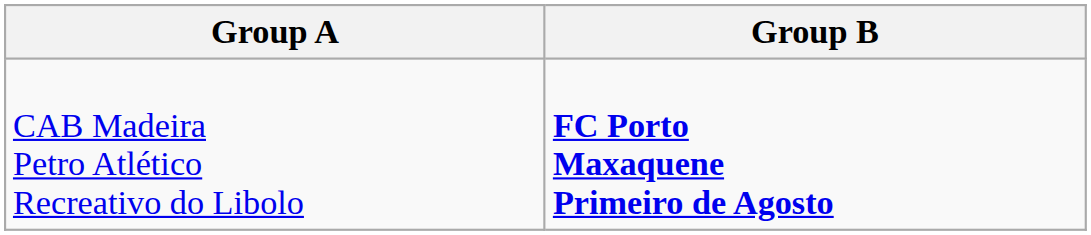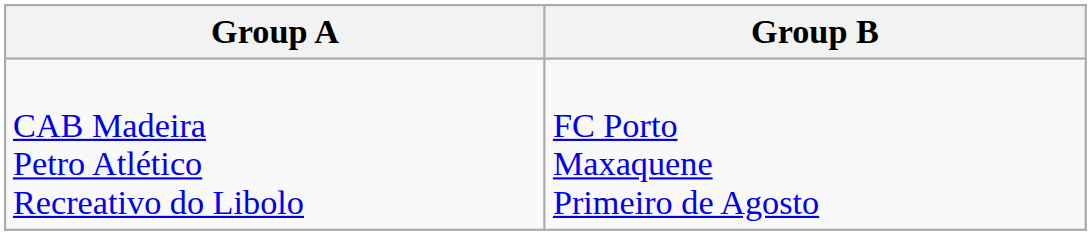(693, 162) bold -> (686, 162) normal
